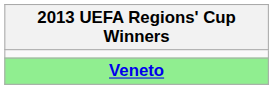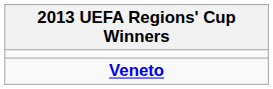(137, 71) lightgreen background -> (137, 71) no background
